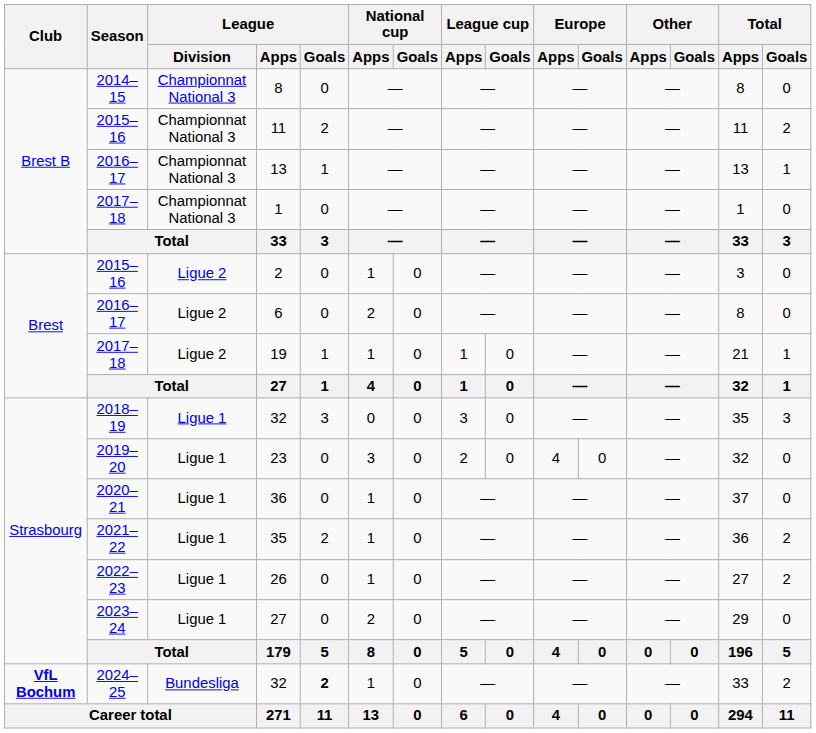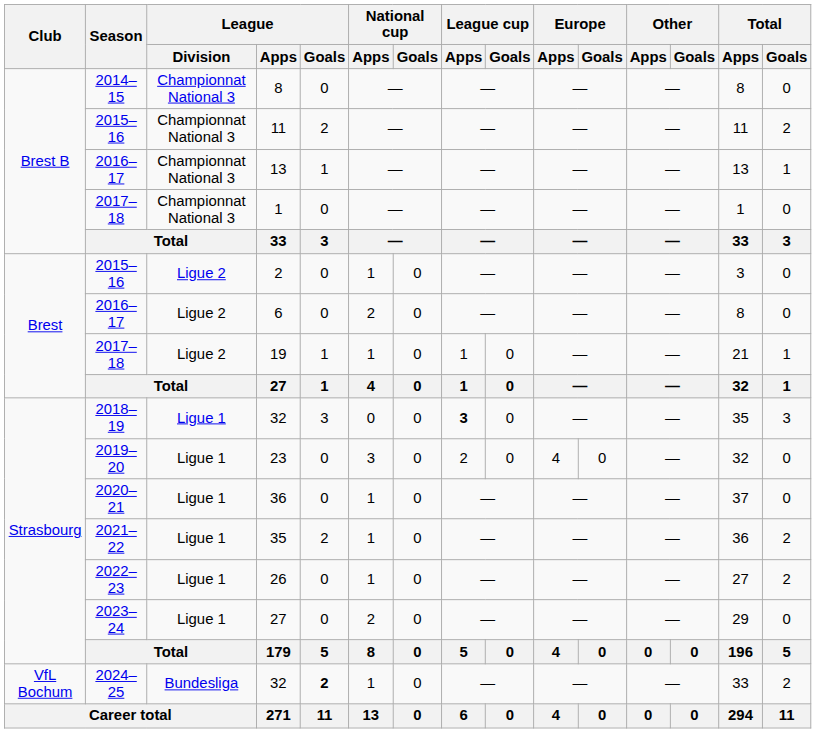(464, 418) normal -> (464, 418) bold
(46, 683) bold -> (45, 683) normal
